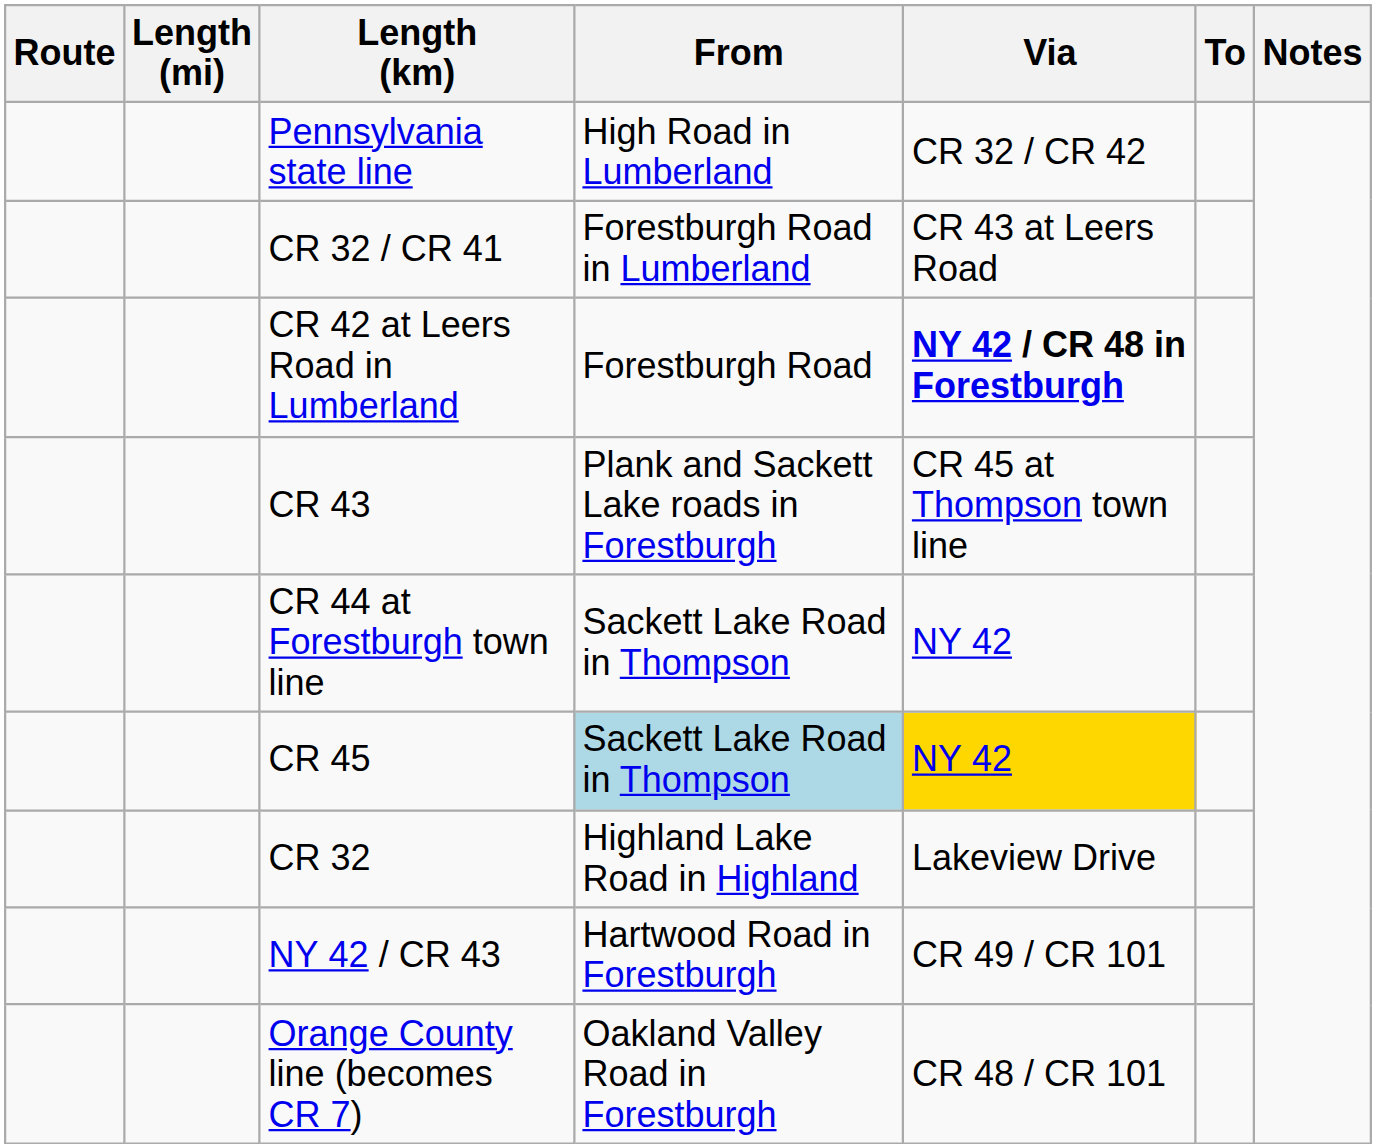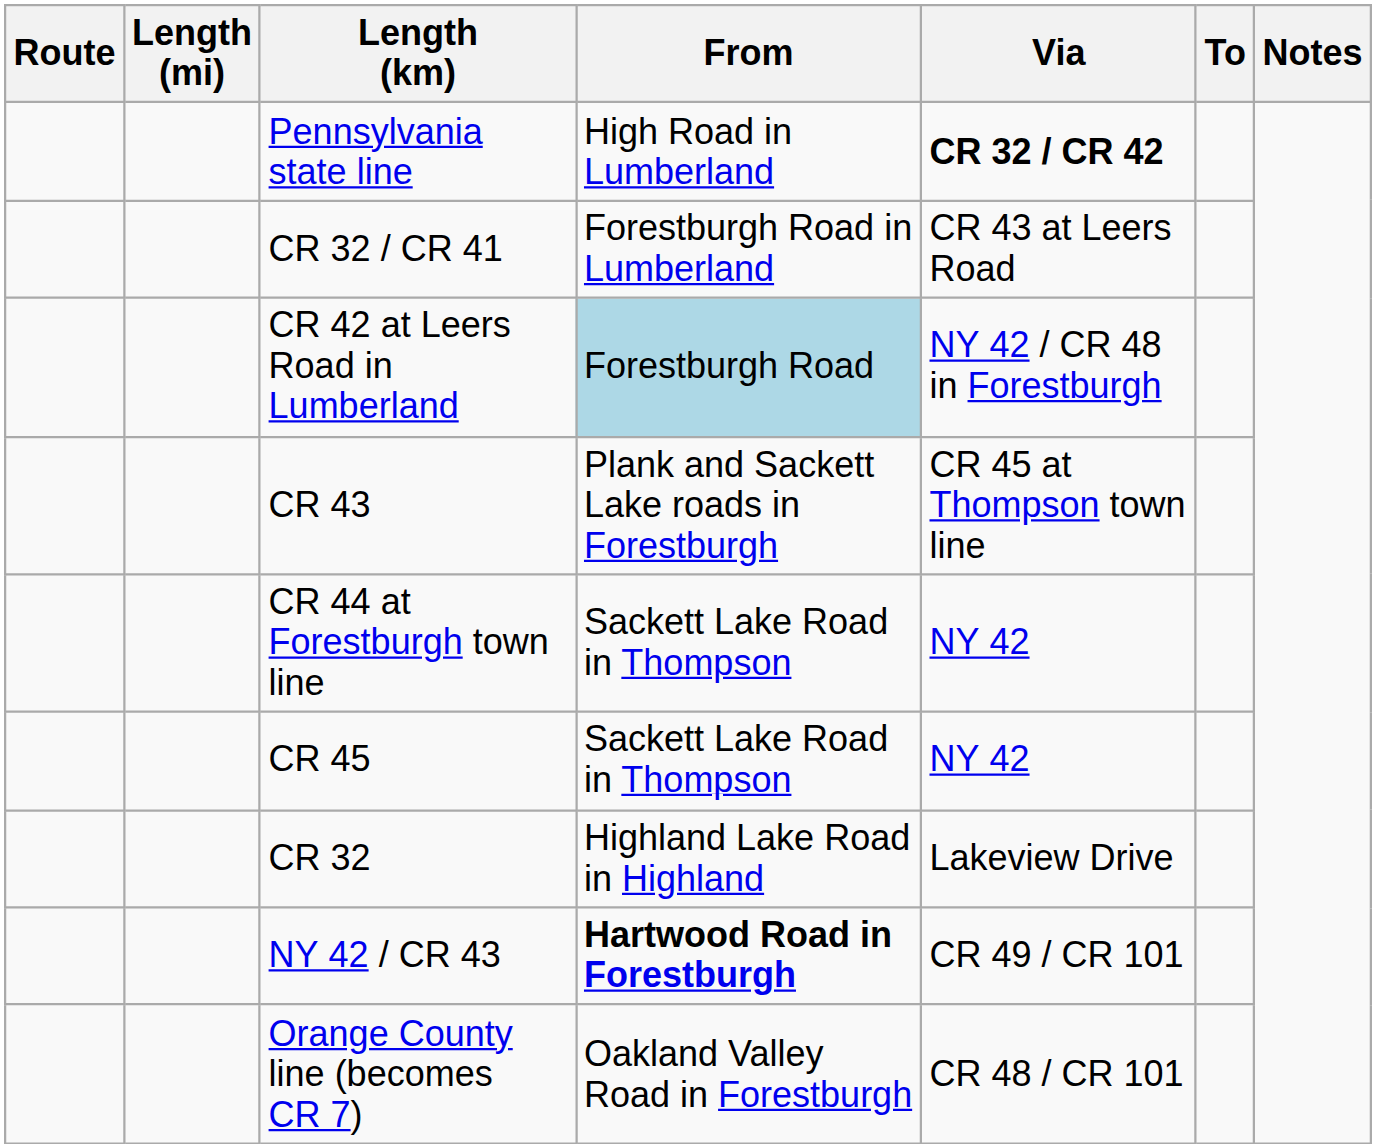(1029, 150) normal -> (1047, 150) bold
(728, 366) no background -> (729, 366) lightblue background
(1049, 366) bold -> (1046, 366) normal
(735, 760) lightblue background -> (736, 760) no background
(962, 760) gold background -> (980, 760) no background
(727, 955) normal -> (738, 955) bold
